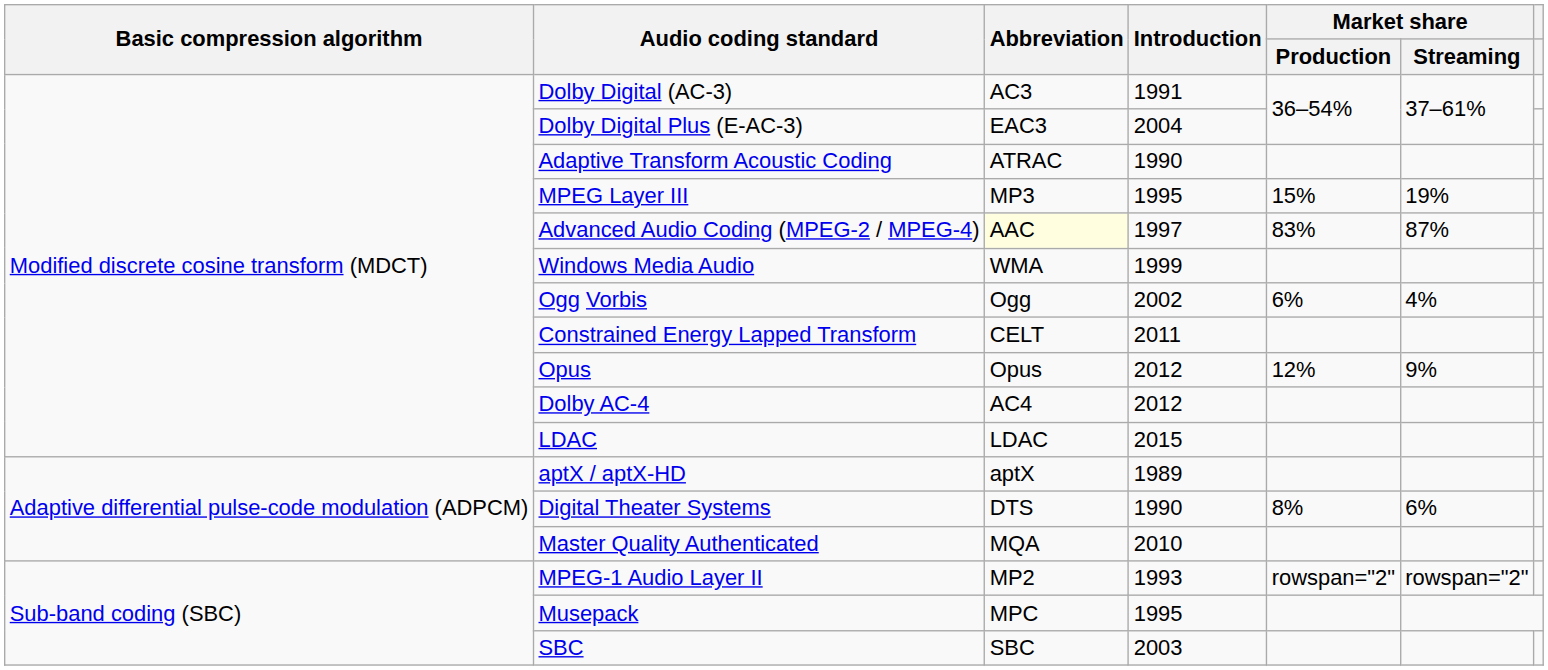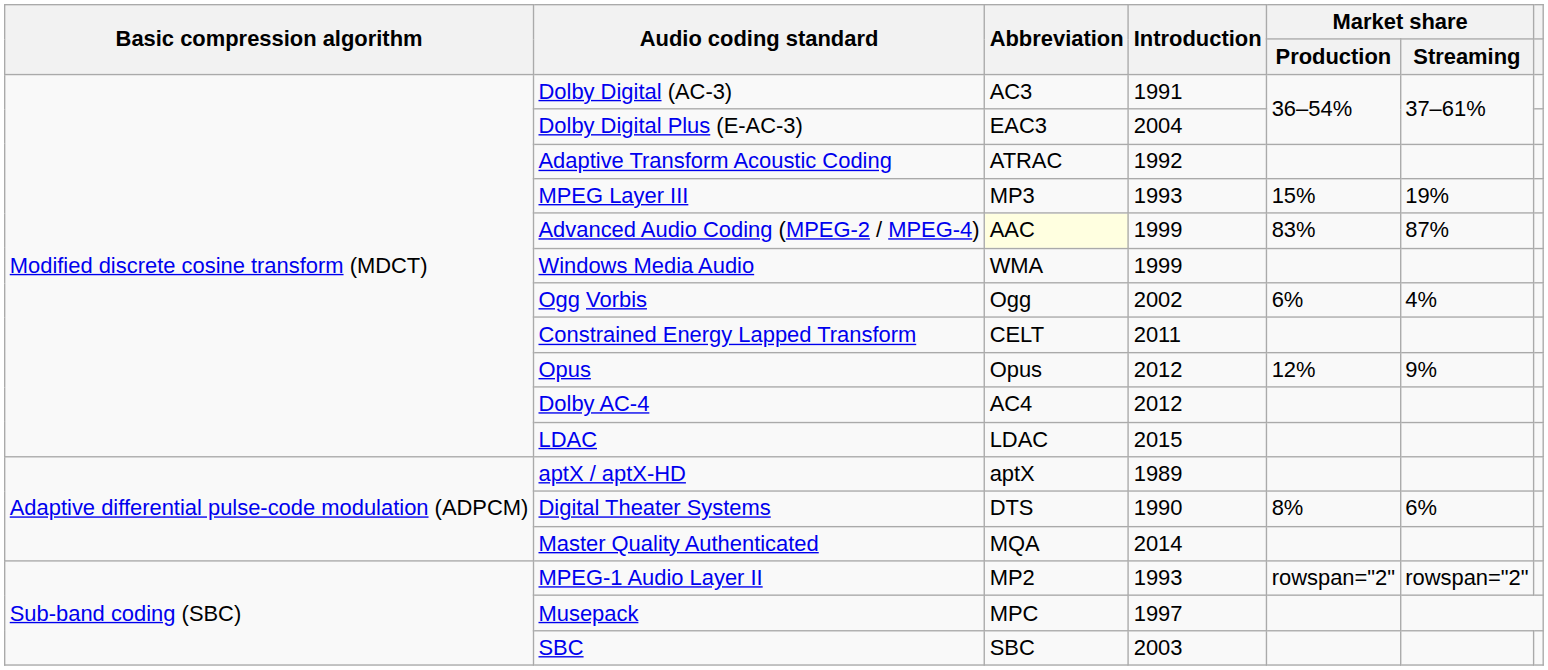(1158, 160) 1990 -> (1158, 160) 1992
(1158, 195) 1995 -> (1158, 195) 1993
(1158, 230) 1997 -> (1158, 230) 1999
(1158, 543) 2010 -> (1158, 543) 2014
(1158, 612) 1995 -> (1158, 612) 1997
